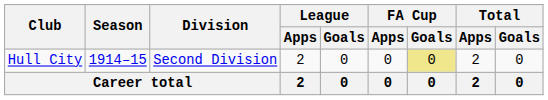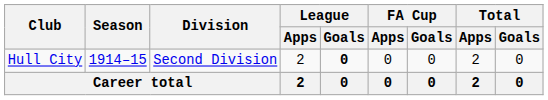(344, 61) normal -> (344, 61) bold
(432, 61) khaki background -> (432, 61) no background
